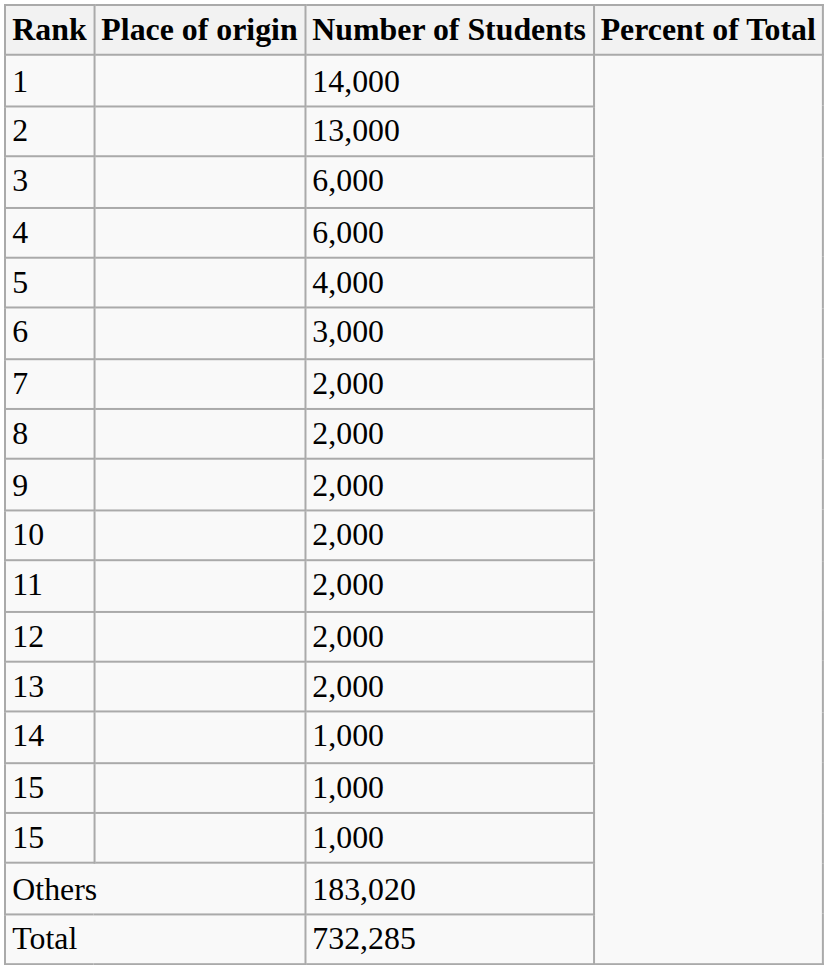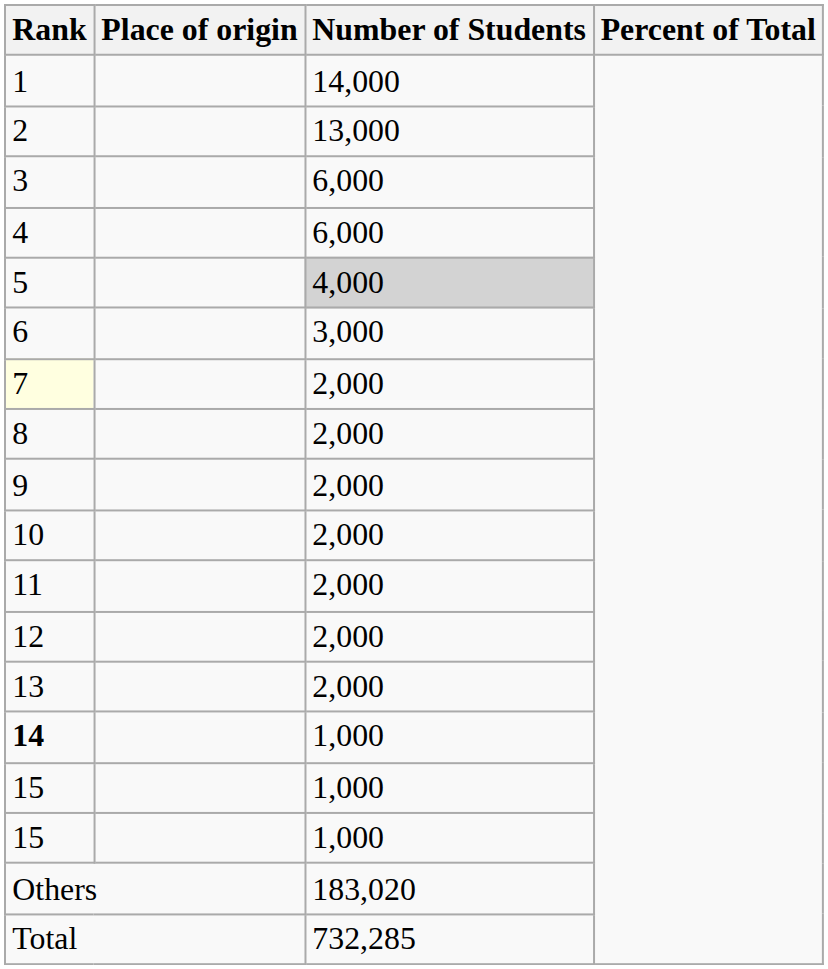(348, 282) no background -> (348, 282) lightgrey background
(20, 383) no background -> (20, 383) lightyellow background
(28, 736) normal -> (28, 736) bold
